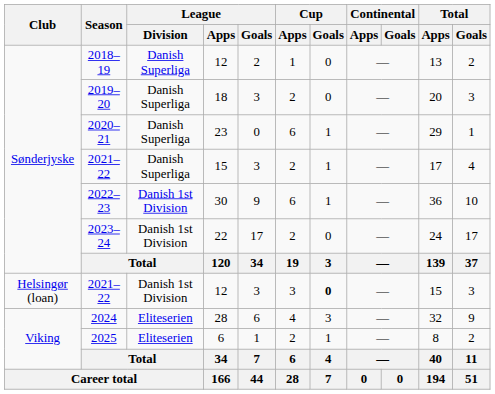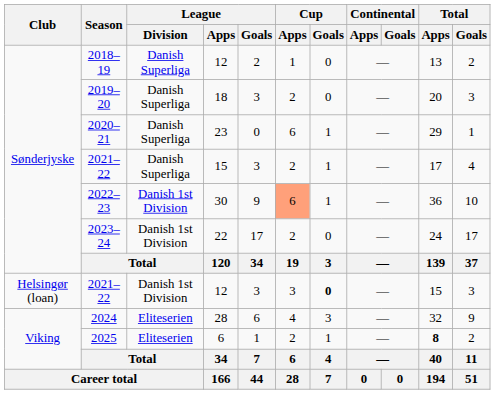(292, 201) no background -> (292, 201) lightsalmon background
(436, 338) normal -> (436, 338) bold
